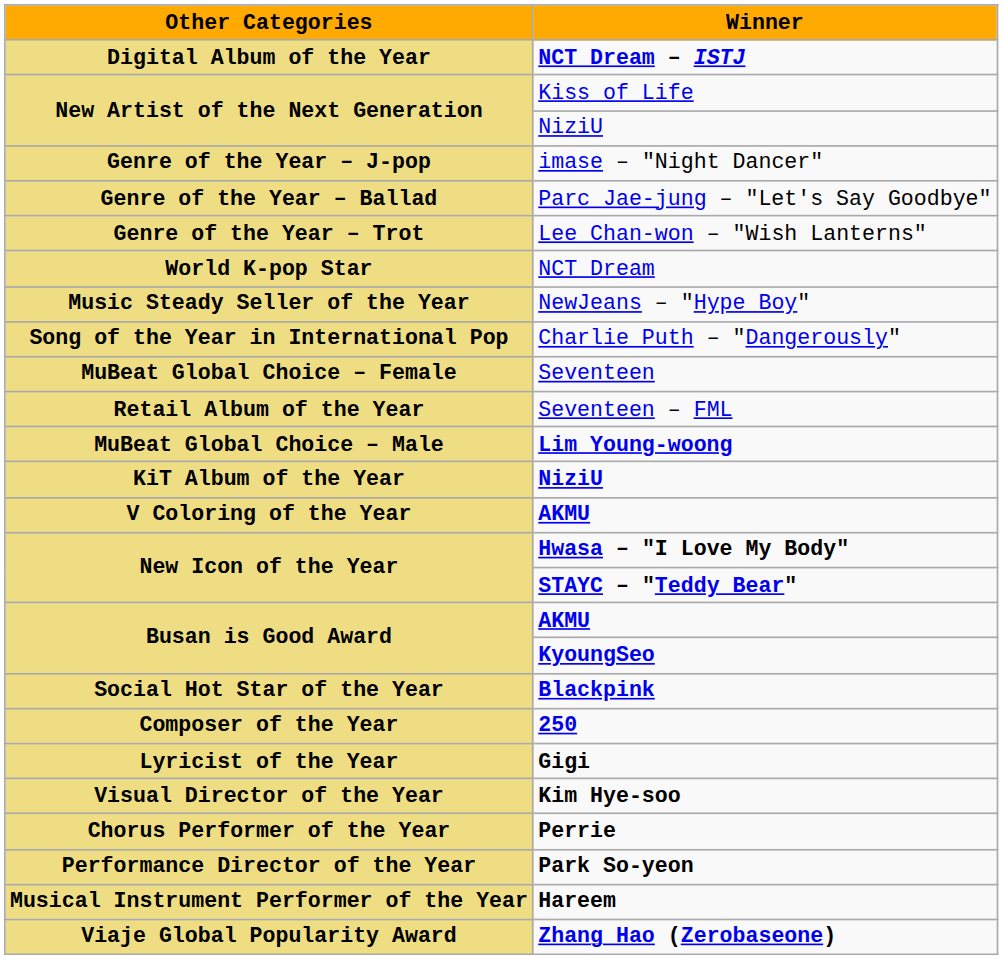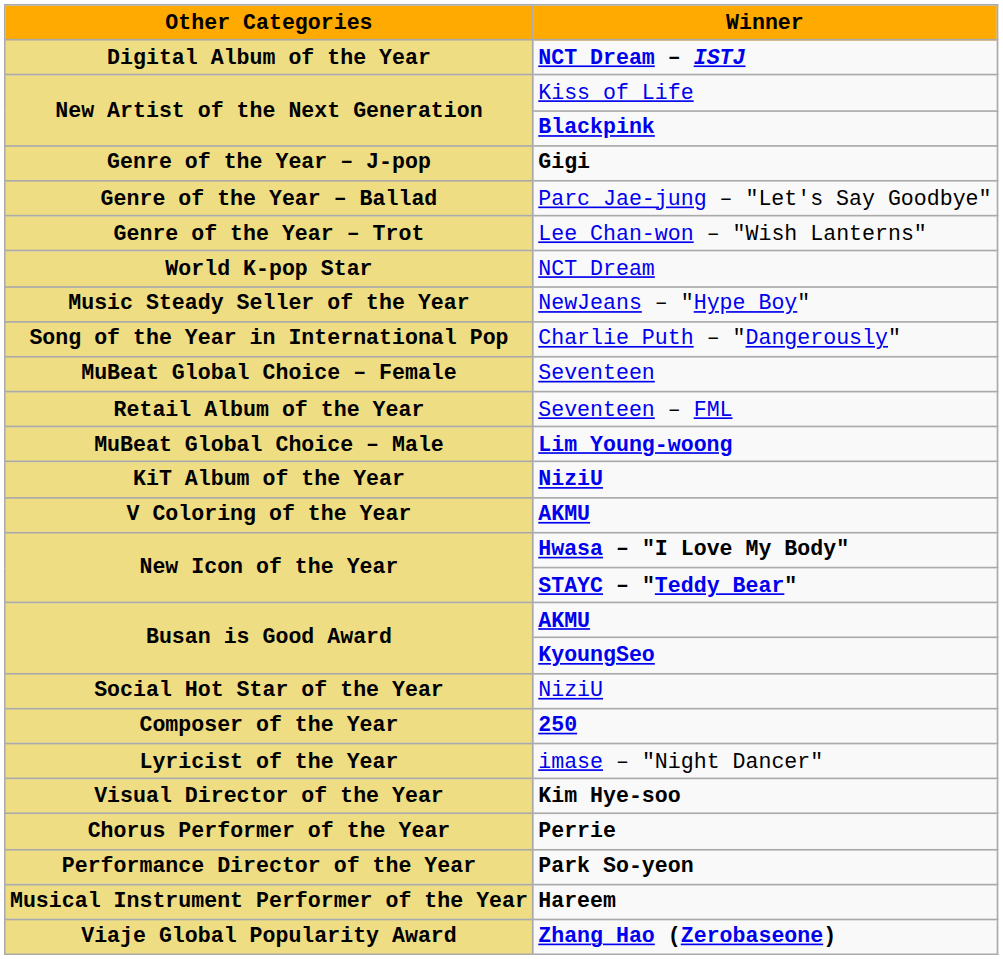(571, 128) NiziU -> (597, 128) Blackpink
(681, 163) imase – "Night Dancer" -> (564, 163) Gigi
(597, 691) Blackpink -> (571, 691) NiziU
(564, 761) Gigi -> (681, 761) imase – "Night Dancer"
